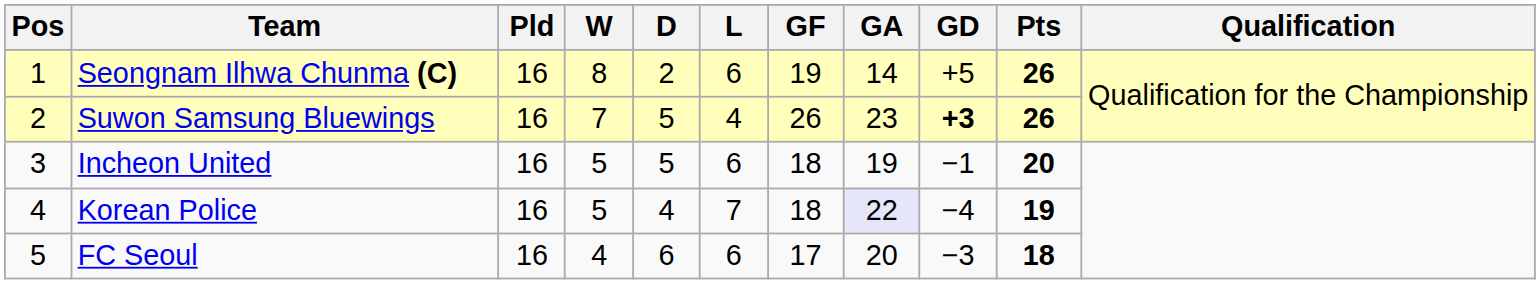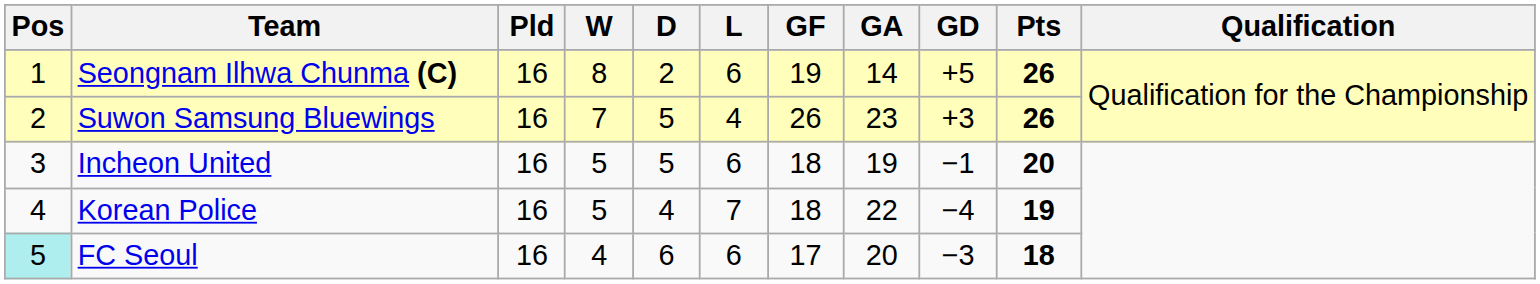(958, 118) bold -> (958, 118) normal
(882, 210) lavender background -> (882, 210) no background
(38, 255) no background -> (38, 255) paleturquoise background
